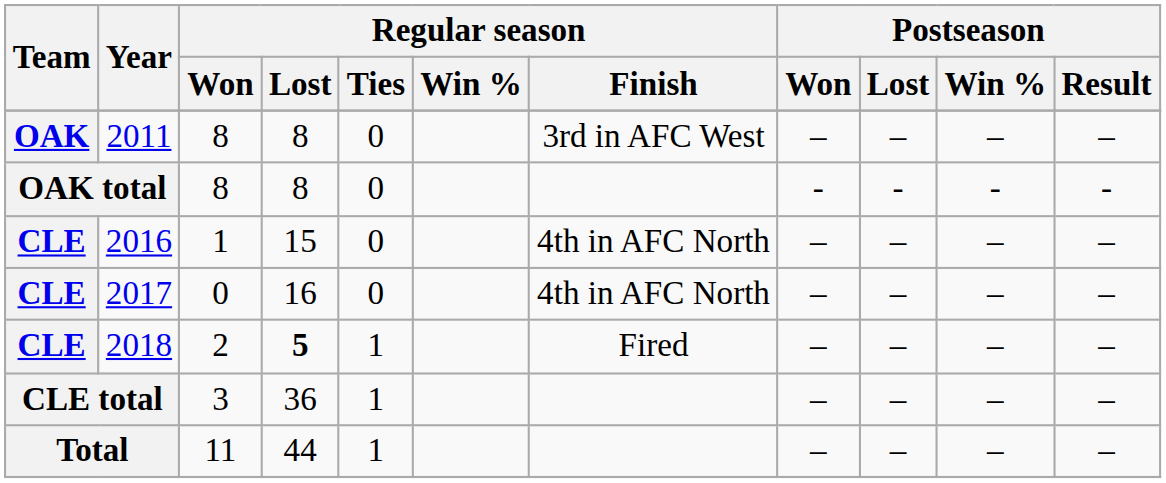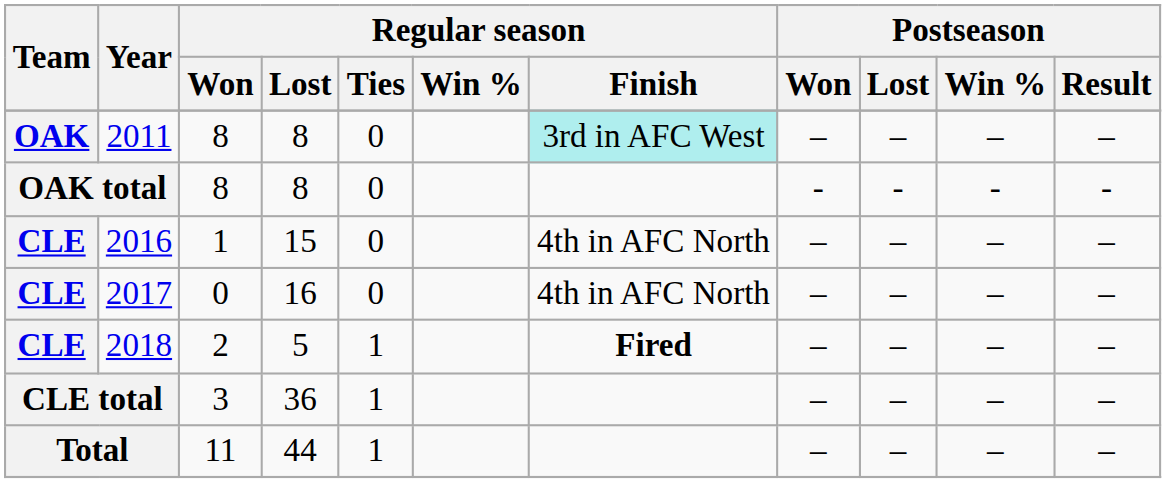(654, 135) no background -> (654, 135) paleturquoise background
(300, 345) bold -> (300, 345) normal
(654, 345) normal -> (654, 345) bold
